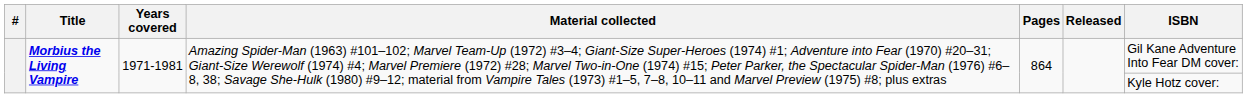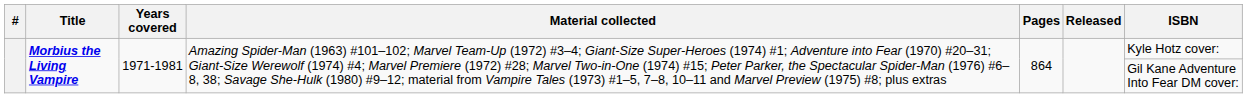(1183, 55) Gil Kane Adventure Into Fear DM cover: -> (1173, 48) Kyle Hotz cover:
(1173, 83) Kyle Hotz cover: -> (1183, 75) Gil Kane Adventure Into Fear DM cover:
